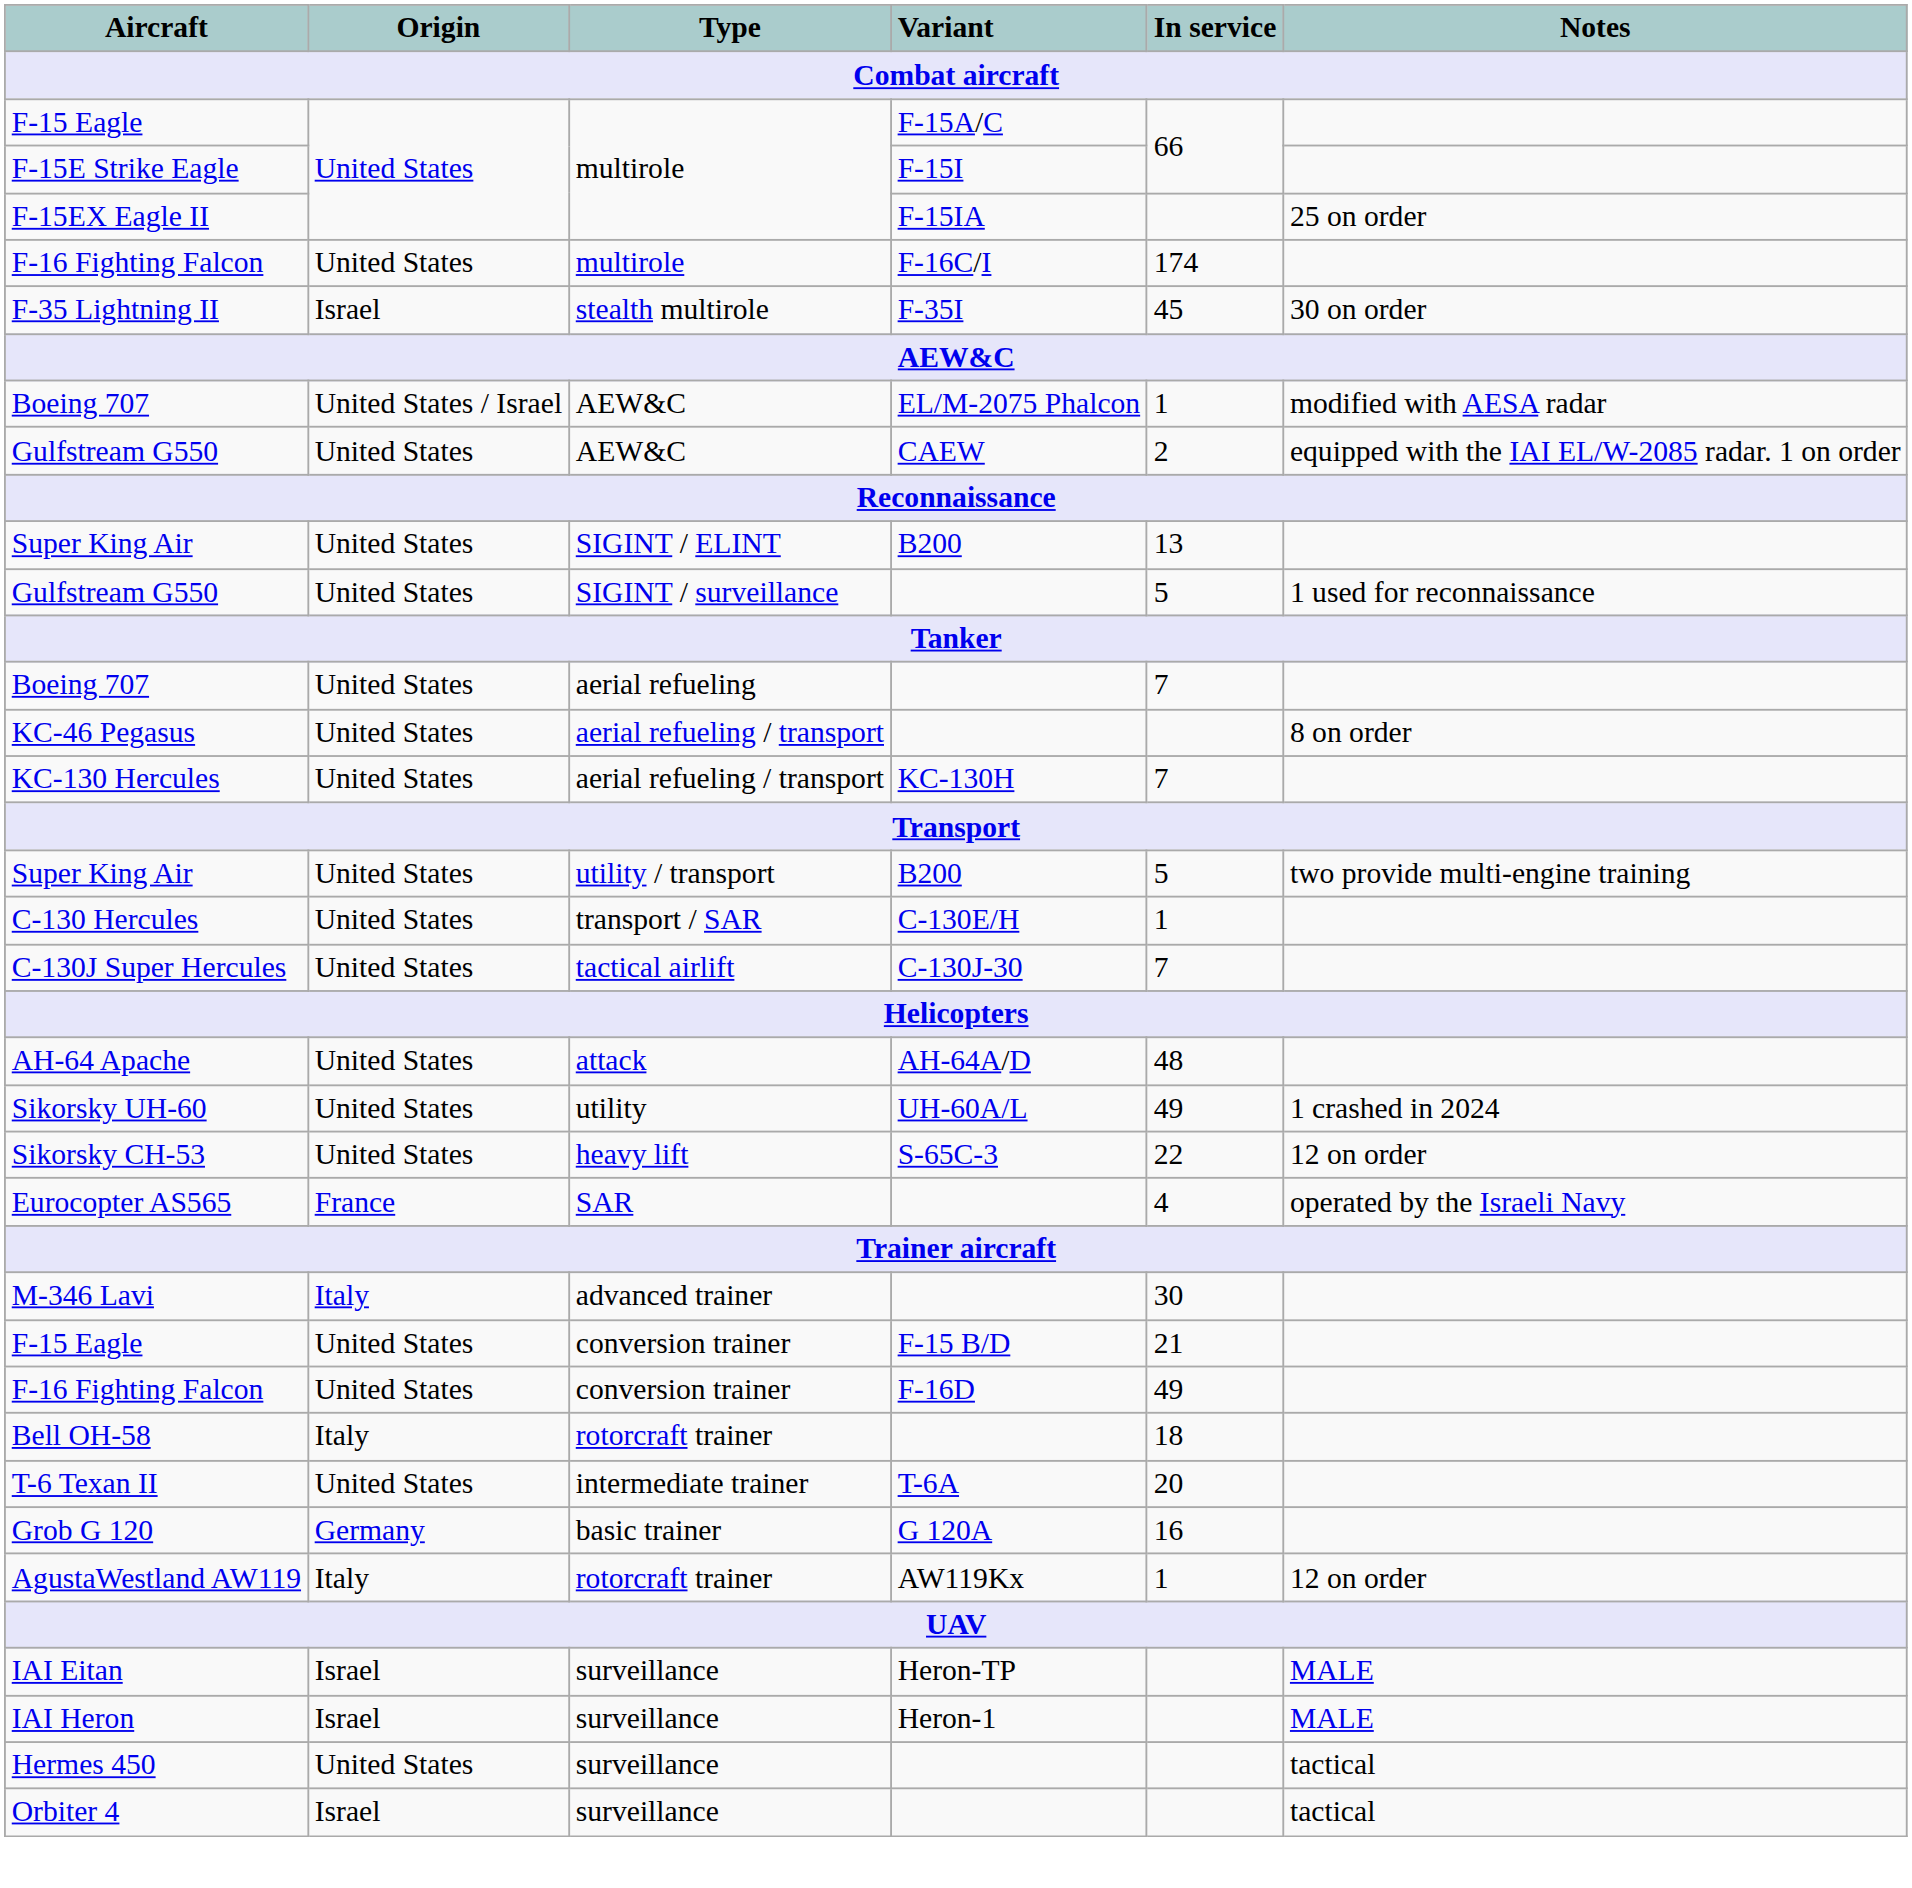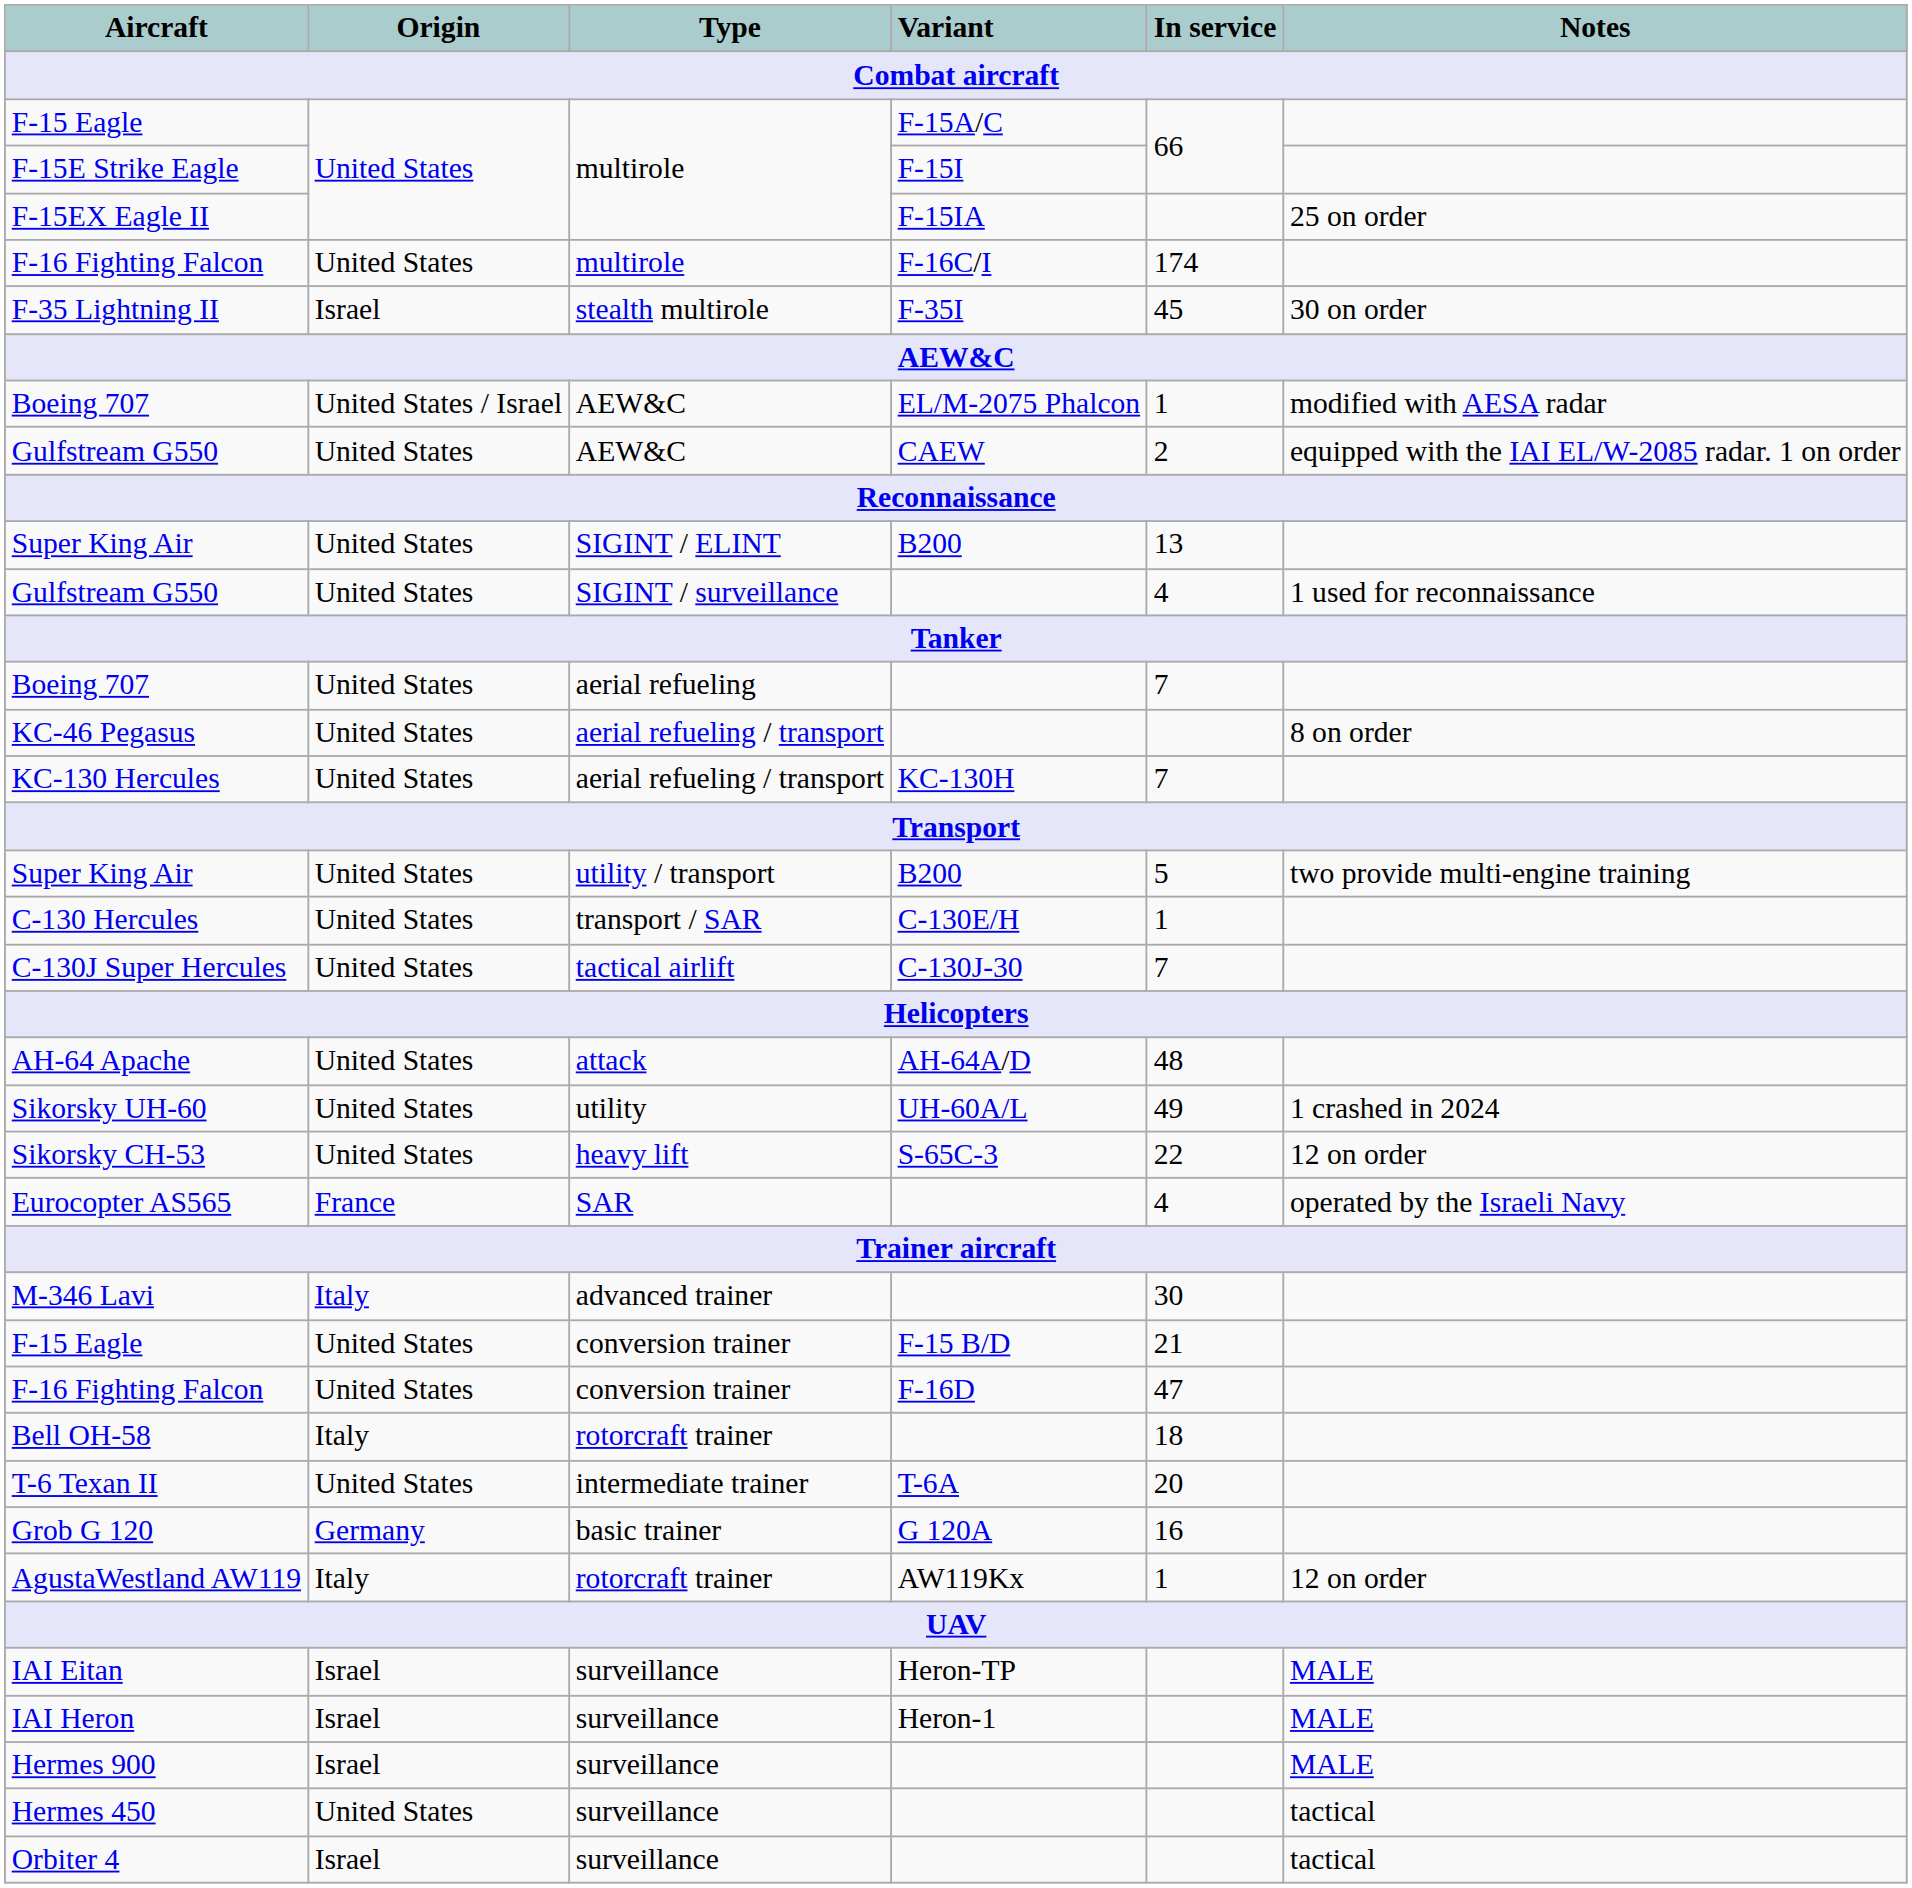(1161, 591) 5 -> (1161, 591) 4
(1169, 1389) 49 -> (1169, 1389) 47
+ row: (84, 1764)
